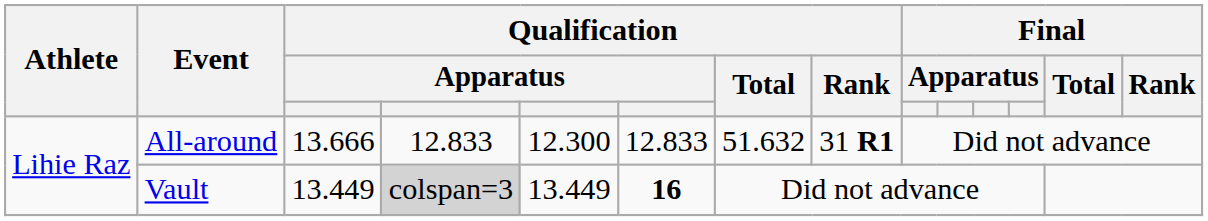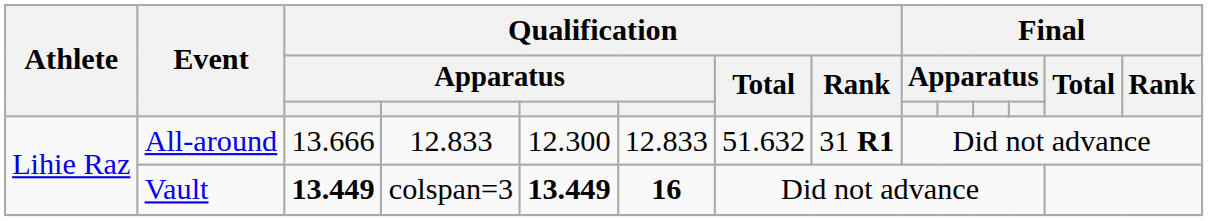(333, 190) normal -> (333, 190) bold
(451, 190) lightgrey background -> (451, 190) no background
(569, 190) normal -> (569, 190) bold
